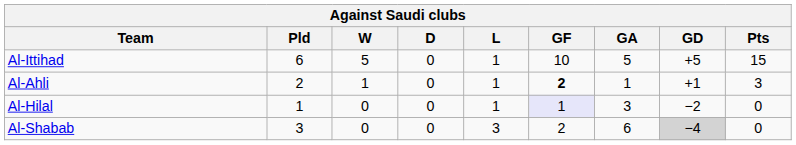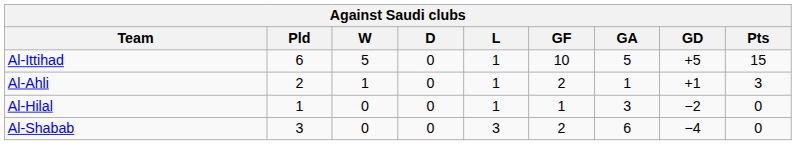(562, 83) bold -> (562, 83) normal
(562, 106) lavender background -> (562, 106) no background
(693, 128) lightgrey background -> (693, 128) no background
